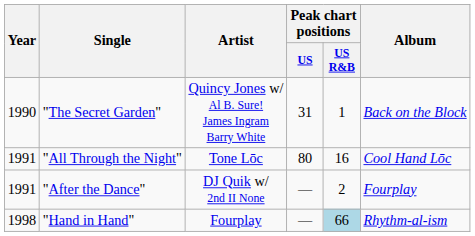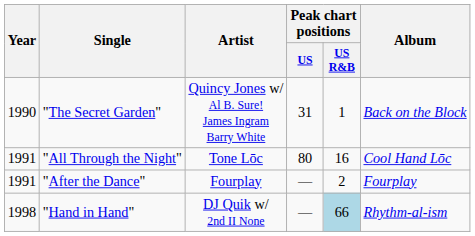(236, 189) DJ Quik w/ 2nd II None -> (236, 181) Fourplay
(236, 220) Fourplay -> (236, 212) DJ Quik w/ 2nd II None
